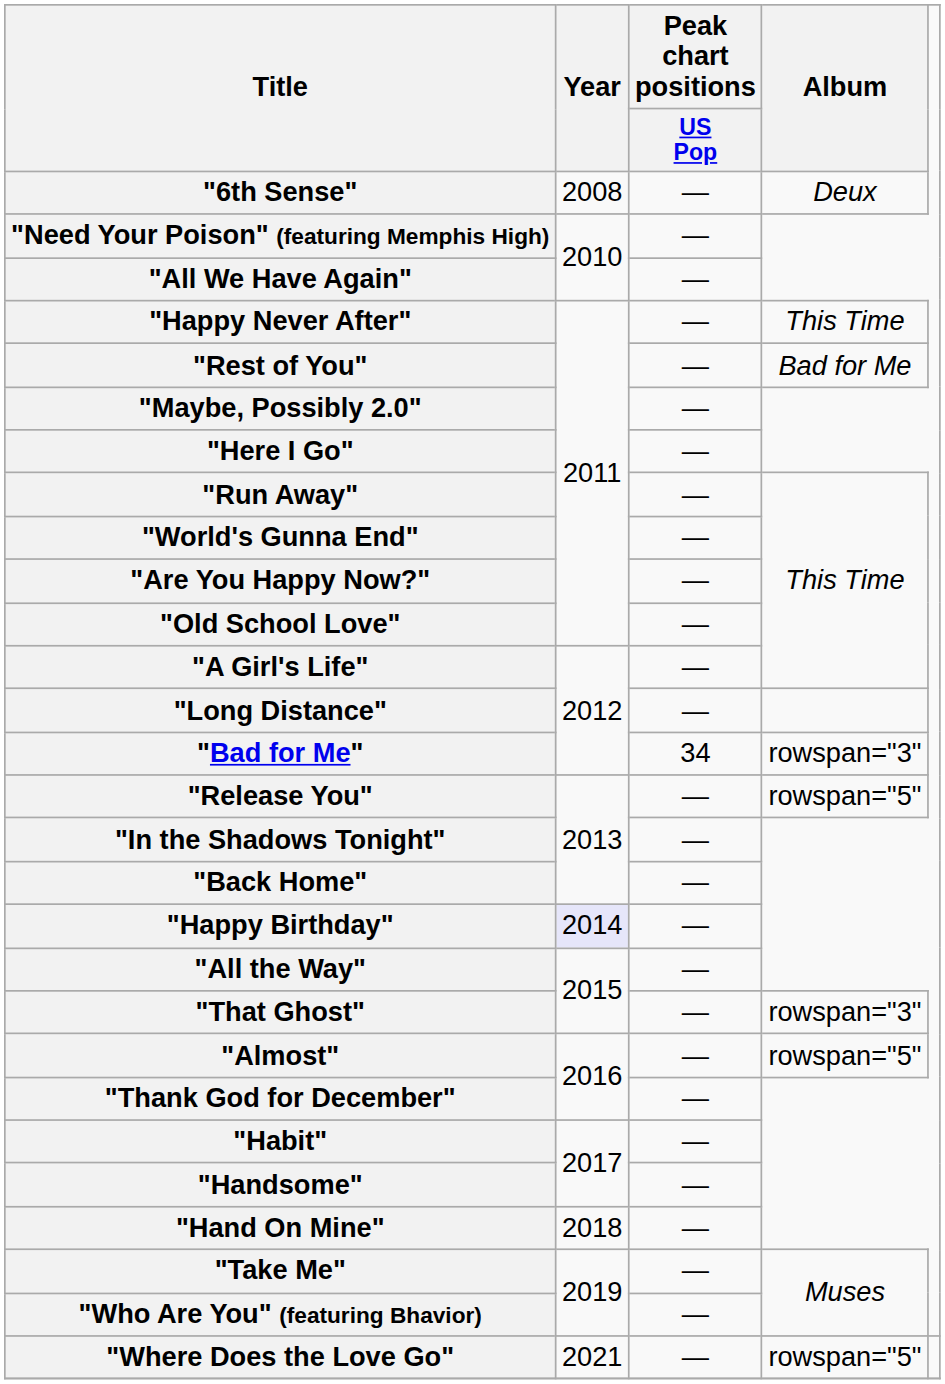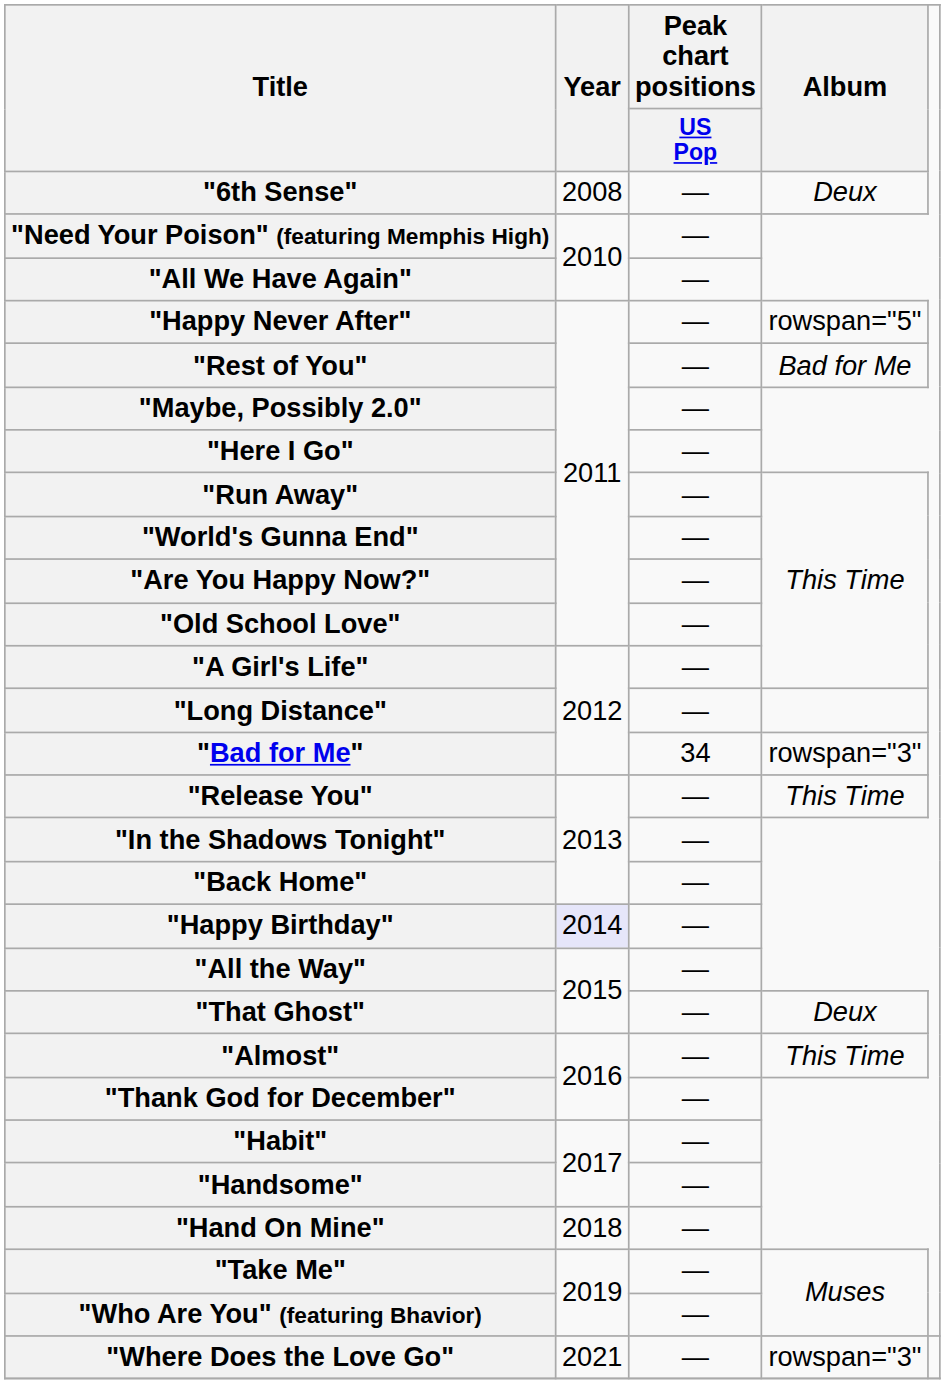(845, 321) This Time -> (845, 321) rowspan="5"
(845, 796) rowspan="5" -> (845, 796) This Time
(845, 1011) rowspan="3" -> (845, 1011) Deux
(845, 1055) rowspan="5" -> (845, 1055) This Time
(845, 1357) rowspan="5" -> (845, 1357) rowspan="3"
